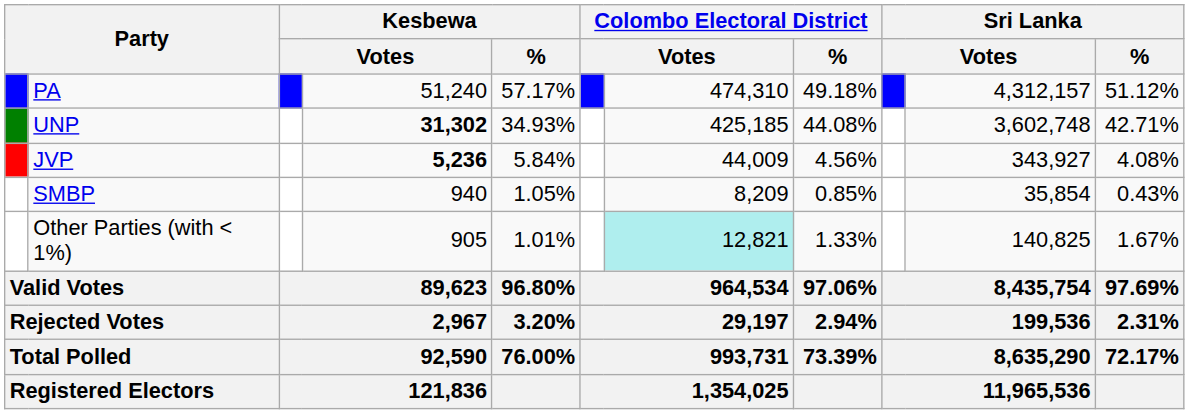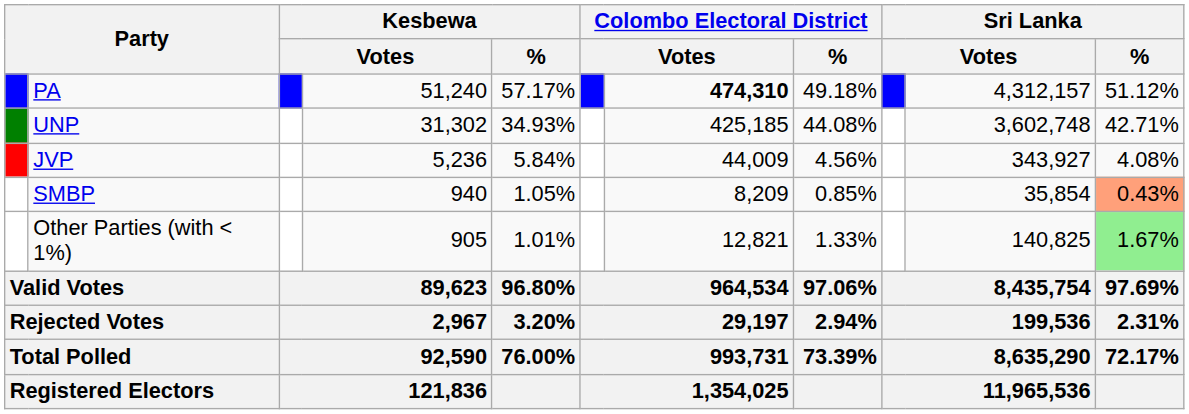(749, 90) normal -> (749, 90) bold
(454, 125) bold -> (454, 125) normal
(460, 159) bold -> (460, 159) normal
(1148, 194) no background -> (1148, 194) lightsalmon background
(755, 241) paleturquoise background -> (755, 241) no background
(1148, 241) no background -> (1148, 241) lightgreen background
